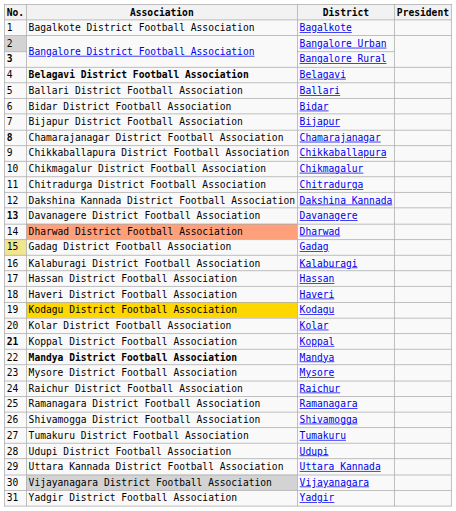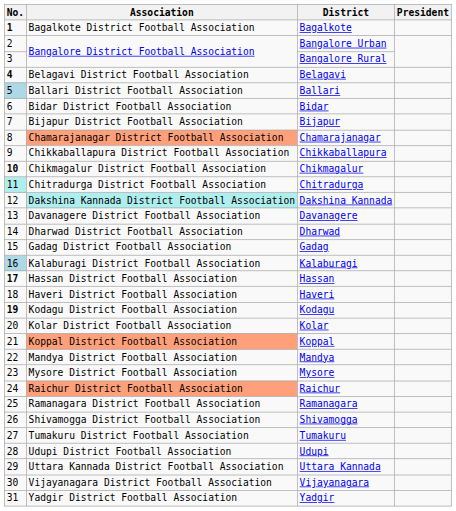(10, 28) normal -> (10, 28) bold
(10, 44) lightgrey background -> (10, 44) no background
(10, 59) bold -> (10, 59) normal
(10, 75) normal -> (10, 75) bold
(139, 75) bold -> (139, 75) normal
(10, 91) no background -> (10, 91) lightblue background
(10, 138) bold -> (10, 138) normal
(156, 138) no background -> (156, 138) lightsalmon background
(12, 169) normal -> (12, 169) bold
(12, 185) no background -> (12, 185) paleturquoise background
(162, 200) no background -> (162, 200) paleturquoise background
(12, 216) bold -> (12, 216) normal
(136, 232) lightsalmon background -> (136, 232) no background
(12, 247) khaki background -> (12, 247) no background
(12, 263) no background -> (12, 263) lightblue background
(12, 279) normal -> (12, 279) bold
(12, 310) normal -> (12, 310) bold
(133, 310) gold background -> (133, 310) no background
(12, 341) bold -> (12, 341) normal
(133, 341) no background -> (133, 341) lightsalmon background
(133, 357) bold -> (133, 357) normal
(136, 388) no background -> (136, 388) lightsalmon background
(150, 483) lightgrey background -> (150, 483) no background
